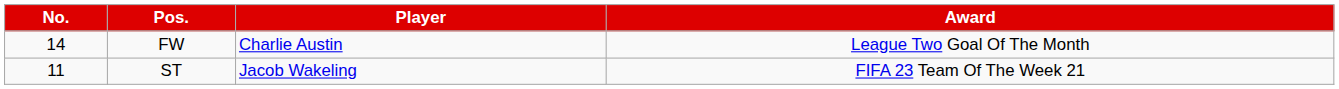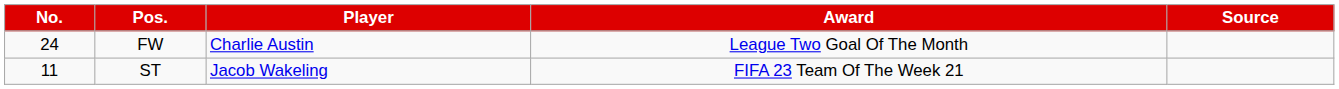+ column: (1250, 17)
(56, 44) 14 -> (49, 44) 24
